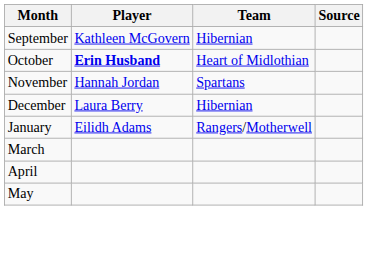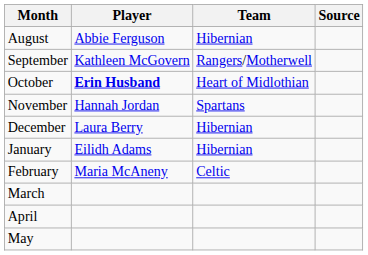+ row: (28, 37)
(224, 37) Hibernian -> (254, 60) Rangers/Motherwell
(254, 127) Rangers/Motherwell -> (224, 149) Hibernian
+ row: (33, 171)
